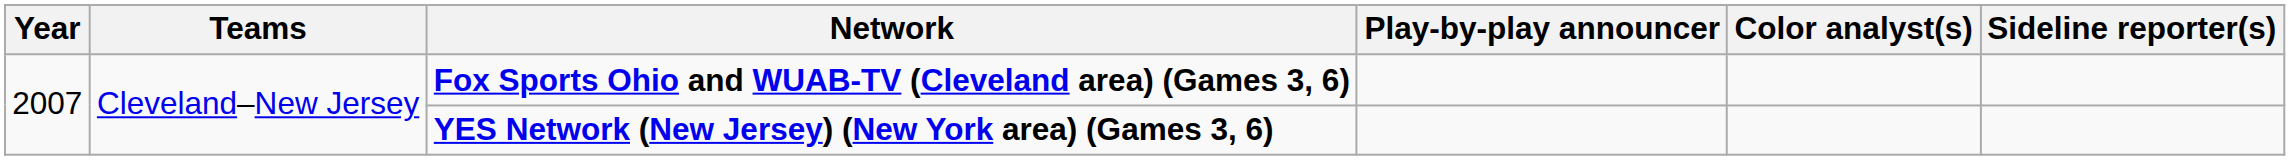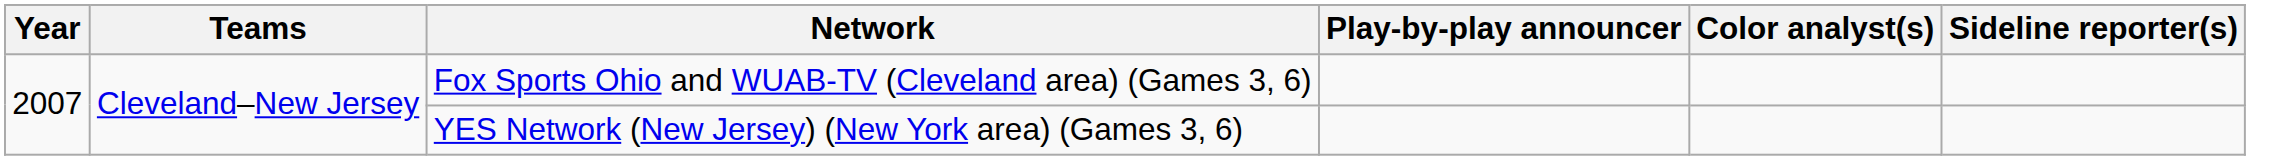(892, 79) bold -> (873, 79) normal
(854, 129) bold -> (838, 129) normal
